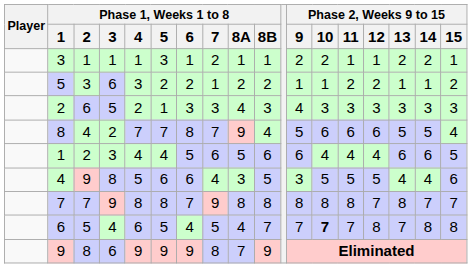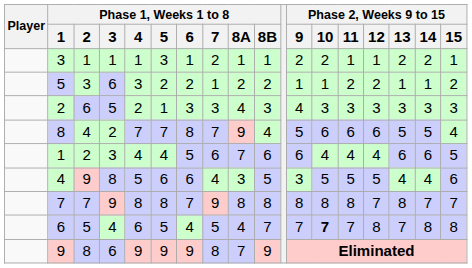(241, 155) 5 -> (241, 155) 7
